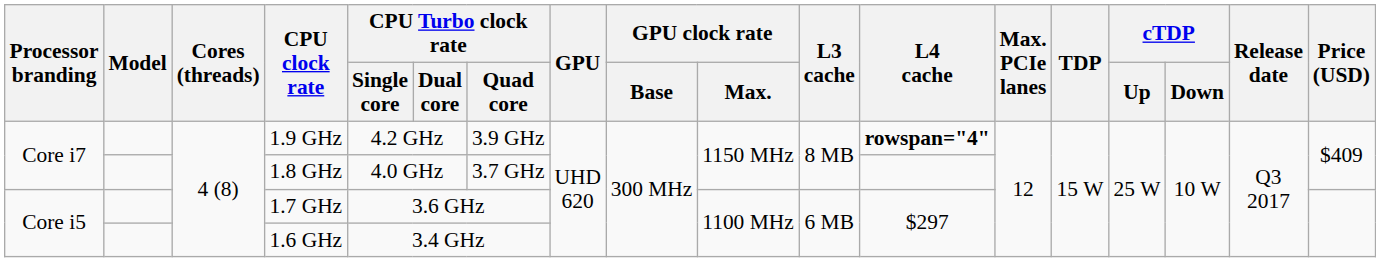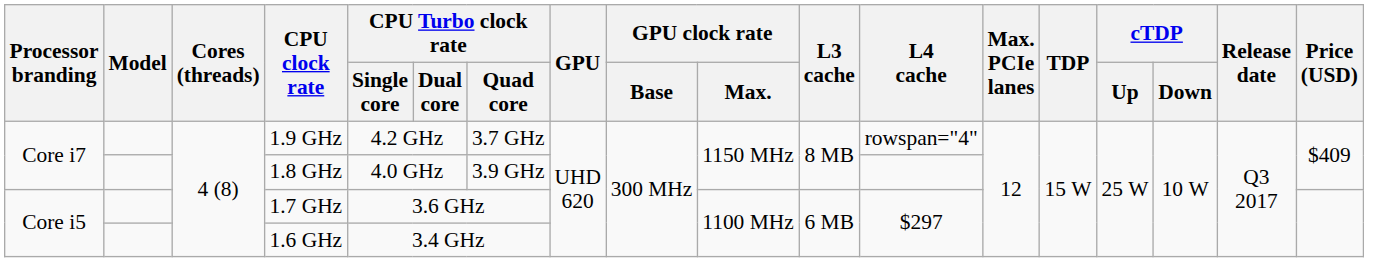(508, 137) 3.9 GHz -> (508, 137) 3.7 GHz
(927, 137) bold -> (921, 137) normal
(508, 171) 3.7 GHz -> (508, 171) 3.9 GHz
